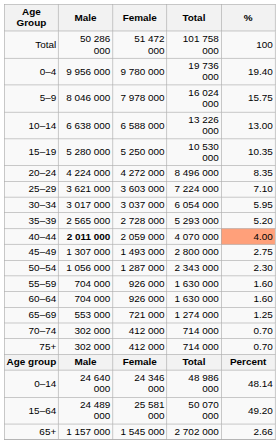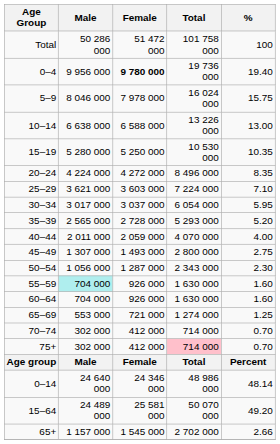(142, 71) normal -> (142, 71) bold
(89, 236) bold -> (89, 236) normal
(263, 236) lightsalmon background -> (263, 236) no background
(92, 283) no background -> (92, 283) paleturquoise background
(201, 346) no background -> (201, 346) pink background
